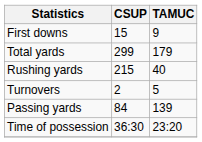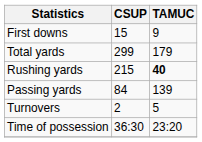(159, 71) normal -> (159, 71) bold
rows swapped: (44, 108) <-> (34, 89)
